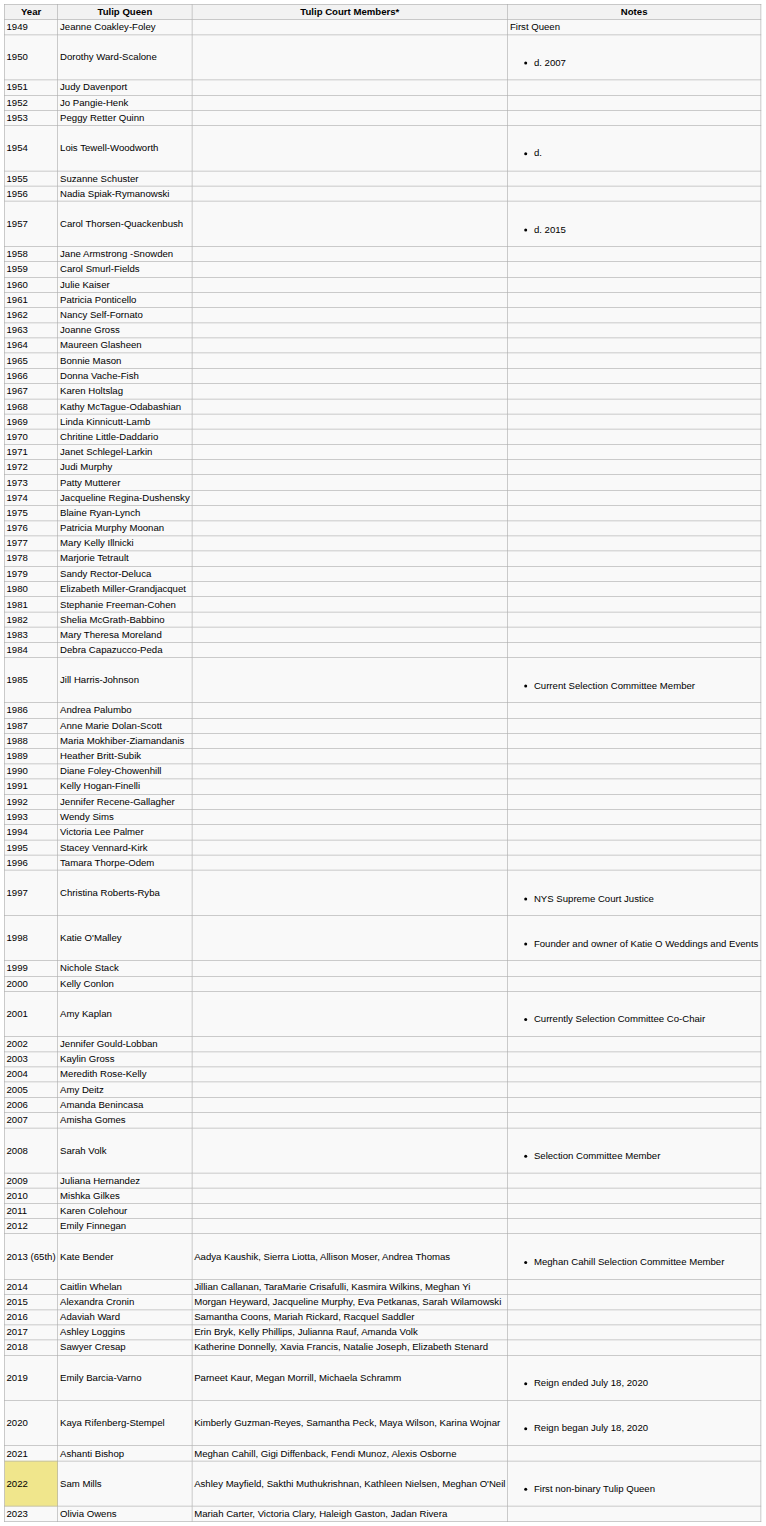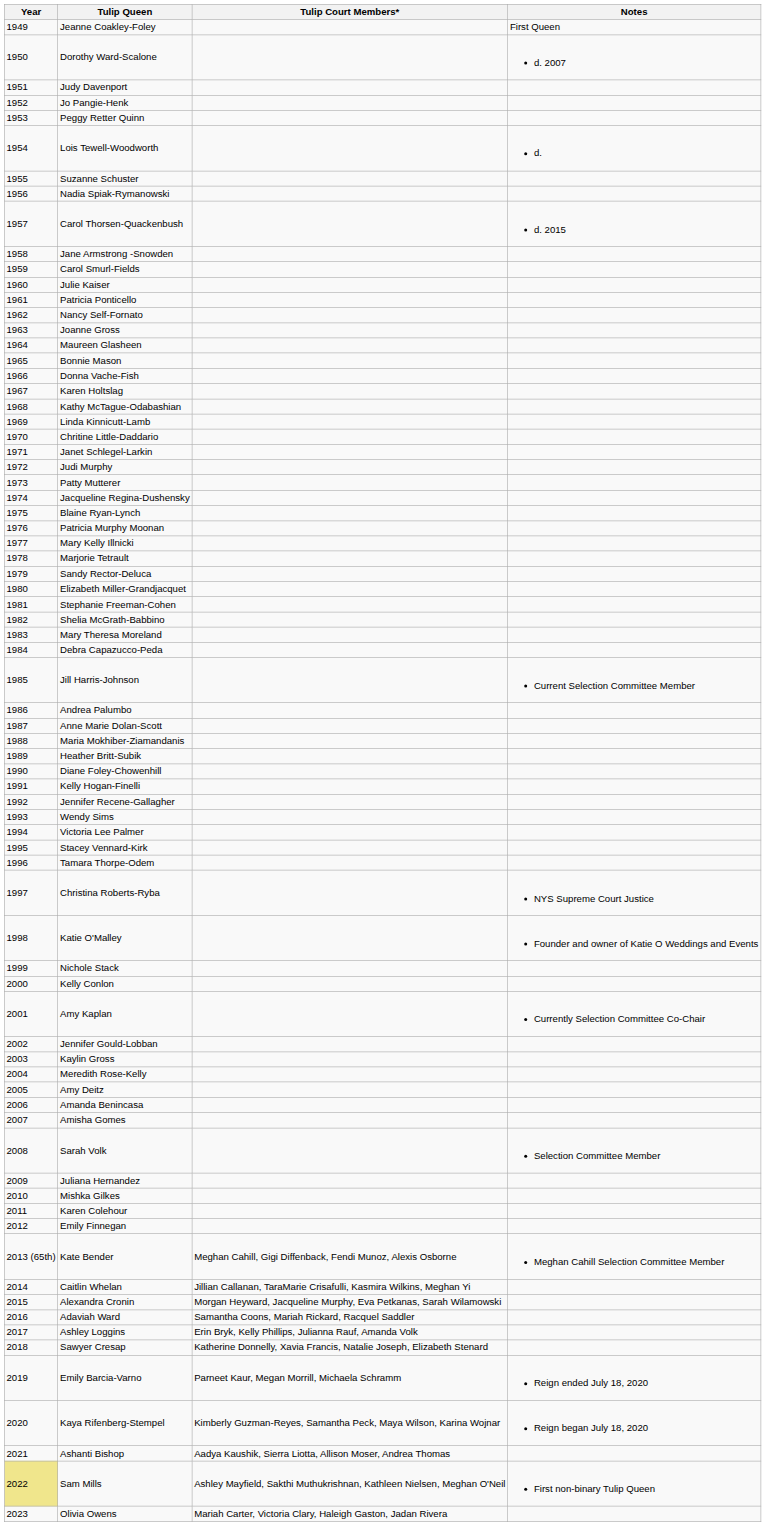(322, 1256) Aadya Kaushik, Sierra Liotta, Allison Moser, Andrea Thomas -> (325, 1256) Meghan Cahill, Gigi Diffenback, Fendi Munoz, Alexis Osborne
(325, 1453) Meghan Cahill, Gigi Diffenback, Fendi Munoz, Alexis Osborne -> (322, 1453) Aadya Kaushik, Sierra Liotta, Allison Moser, Andrea Thomas
